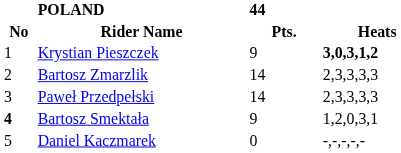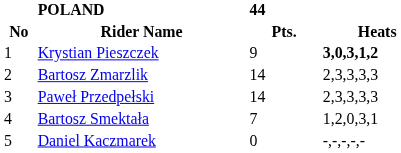(8, 118) bold -> (8, 118) normal
(253, 118) 9 -> (253, 118) 7
